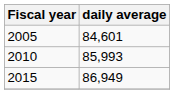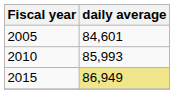(103, 78) no background -> (103, 78) khaki background
